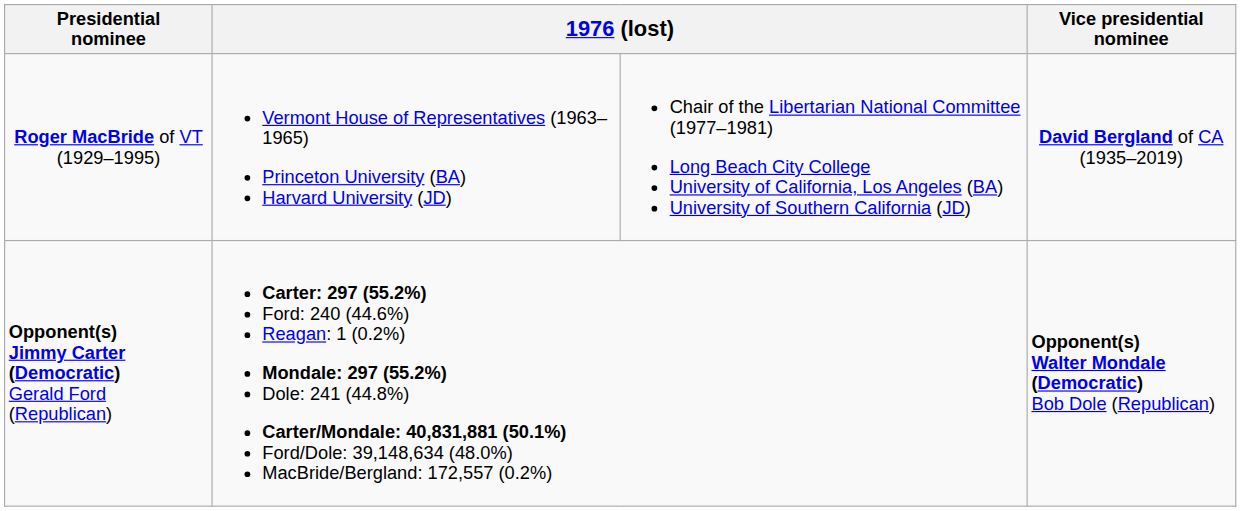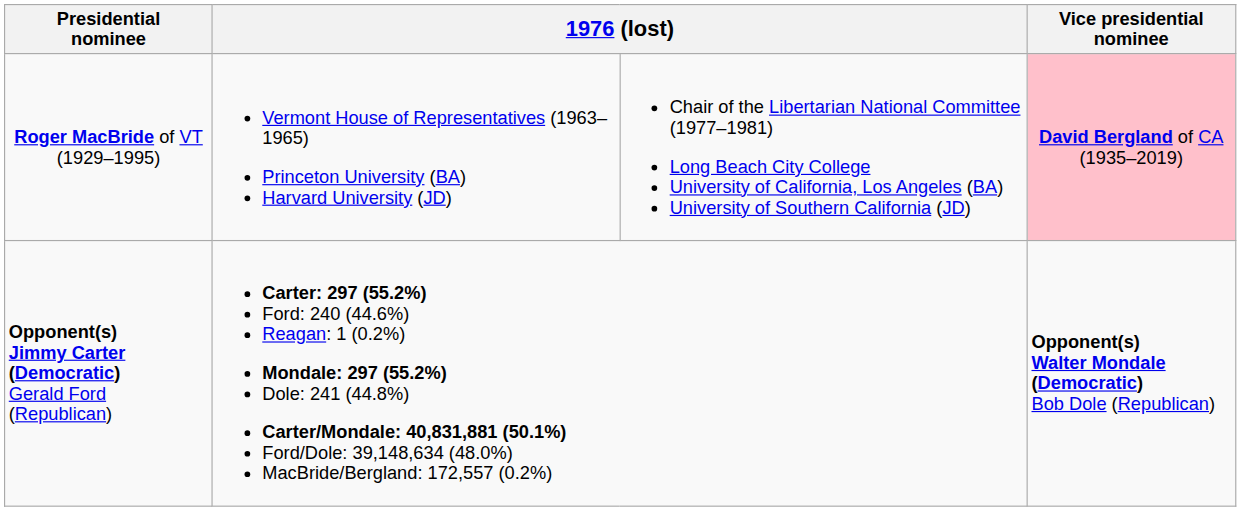(1131, 147) no background -> (1131, 147) pink background
